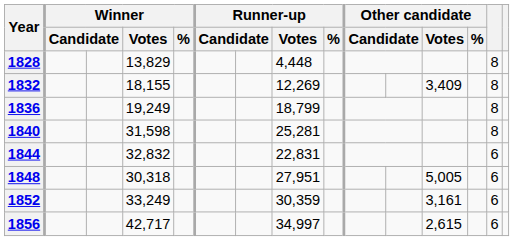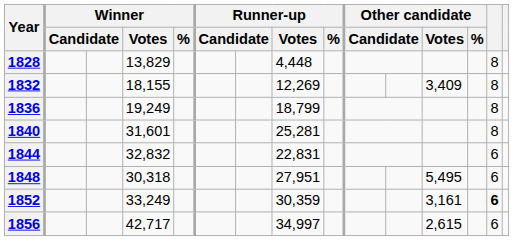(148, 131) 31,598 -> (148, 131) 31,601
(444, 177) 5,005 -> (444, 177) 5,495
(494, 200) normal -> (494, 200) bold
